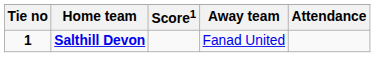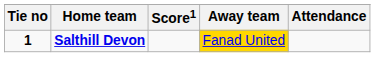(244, 40) no background -> (244, 40) gold background
